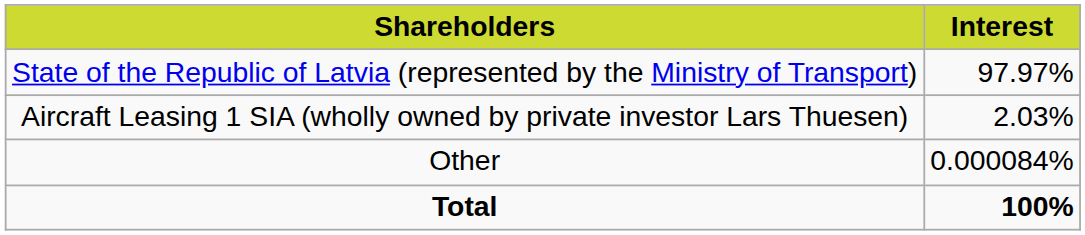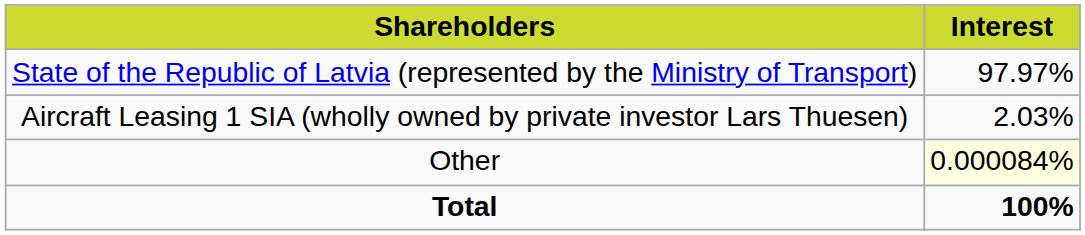(1002, 161) no background -> (1002, 161) lightyellow background
